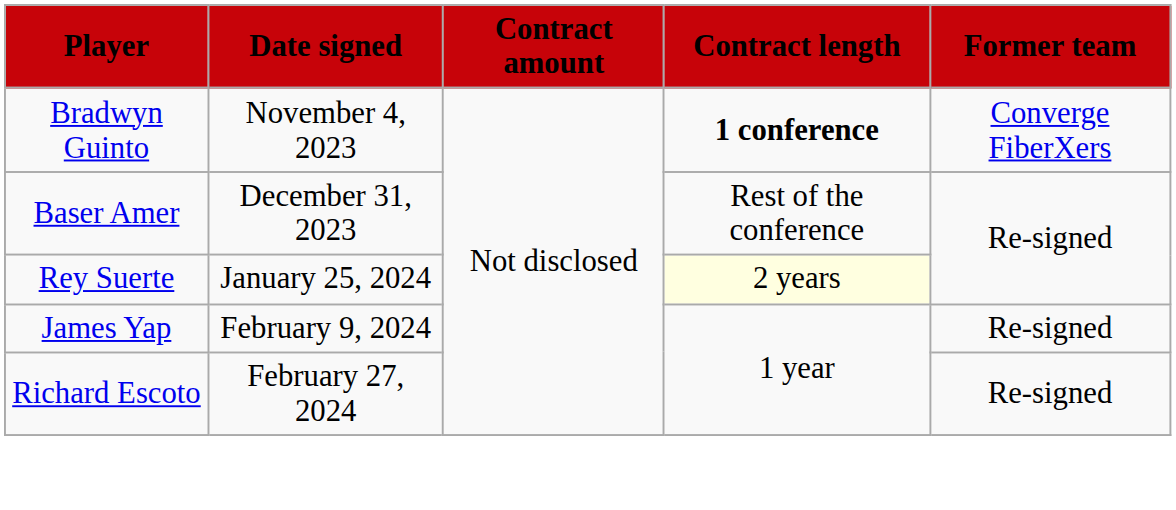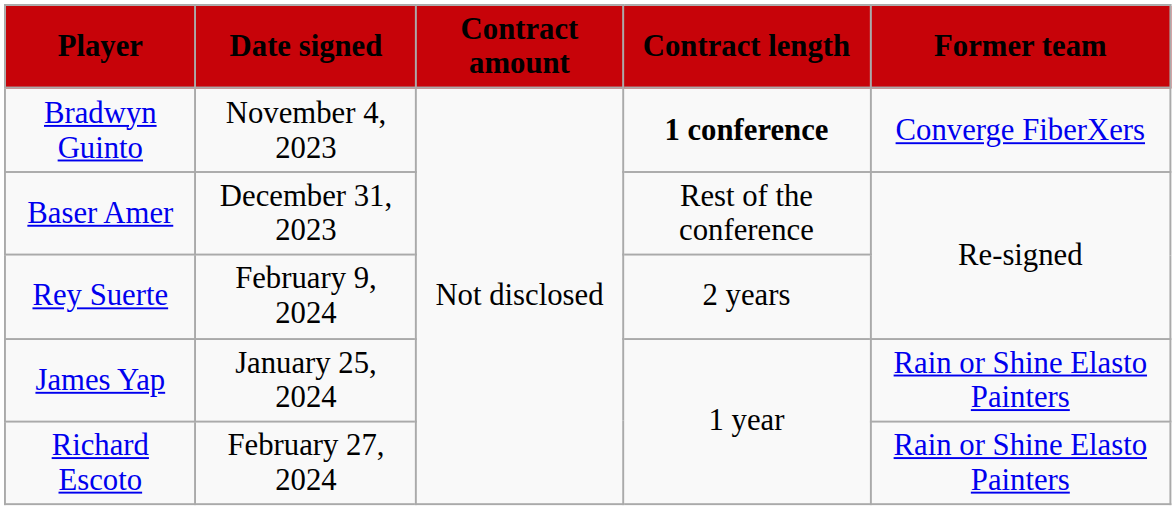(326, 278) January 25, 2024 -> (306, 295) February 9, 2024
(797, 278) lightyellow background -> (746, 295) no background
(326, 327) February 9, 2024 -> (306, 379) January 25, 2024
(1050, 327) Re-signed -> (1020, 379) Rain or Shine Elasto Painters
(1050, 393) Re-signed -> (1020, 462) Rain or Shine Elasto Painters
